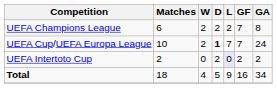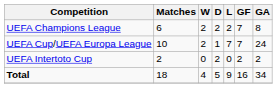(217, 43) bold -> (217, 43) normal
(229, 59) lavender background -> (229, 59) no background
